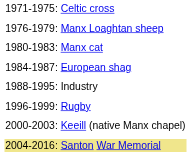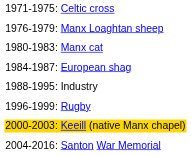(95, 126) no background -> (95, 126) gold background
(83, 145) khaki background -> (83, 145) no background
